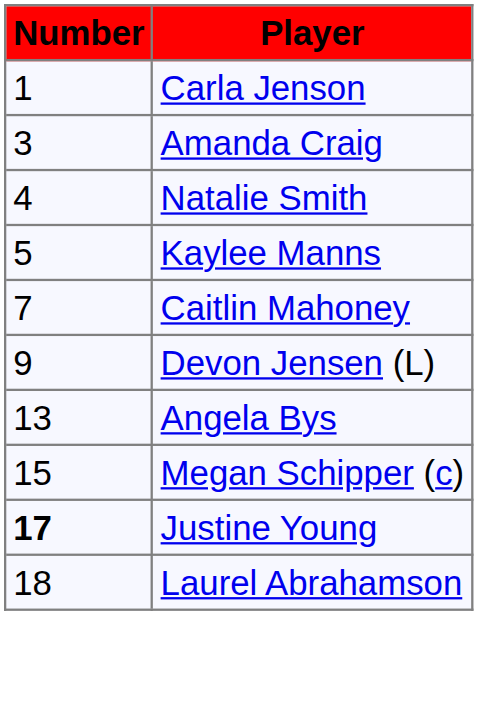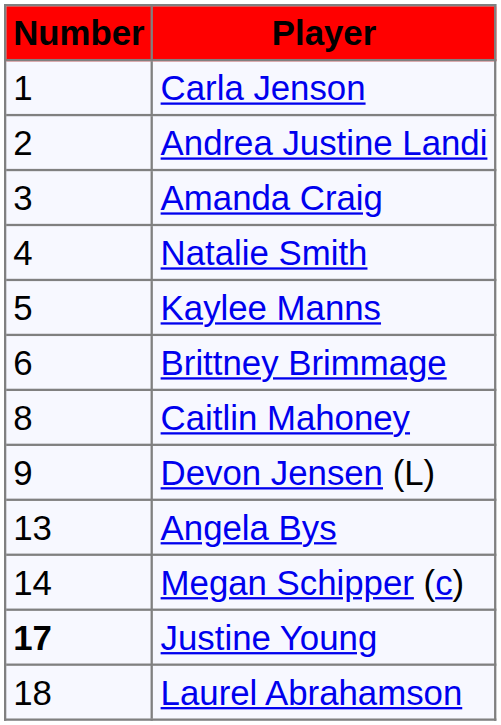+ row: (324, 143)
+ row: (304, 362)
(23, 307) 7 -> (23, 417) 8
(33, 472) 15 -> (33, 582) 14
